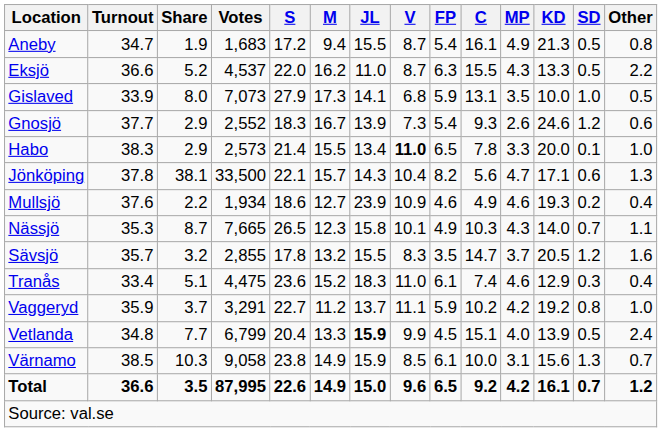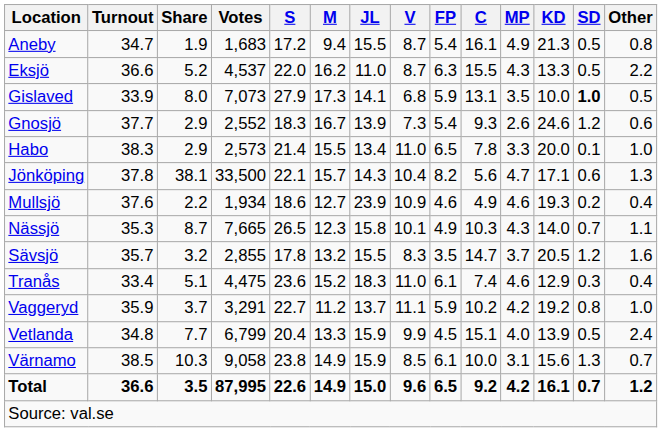(589, 96) normal -> (589, 96) bold
(410, 149) bold -> (411, 149) normal
(370, 334) bold -> (370, 334) normal
